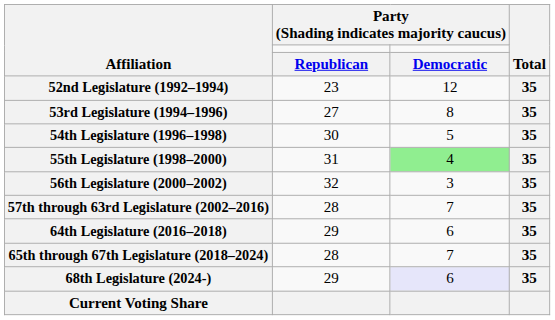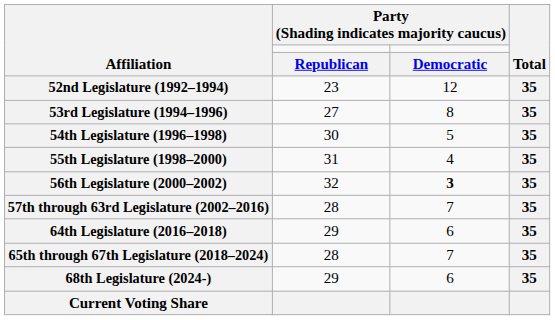(450, 159) lightgreen background -> (450, 159) no background
(450, 183) normal -> (450, 183) bold
(450, 278) lavender background -> (450, 278) no background
